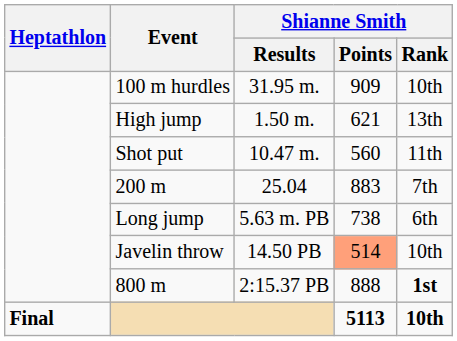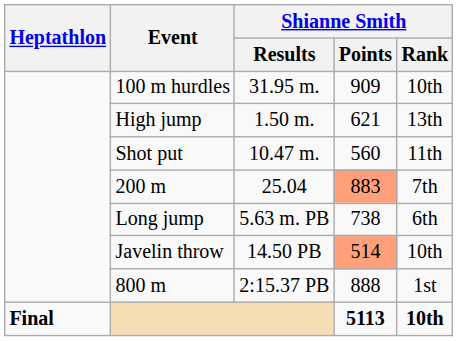(365, 186) no background -> (365, 186) lightsalmon background
(425, 285) bold -> (425, 285) normal
